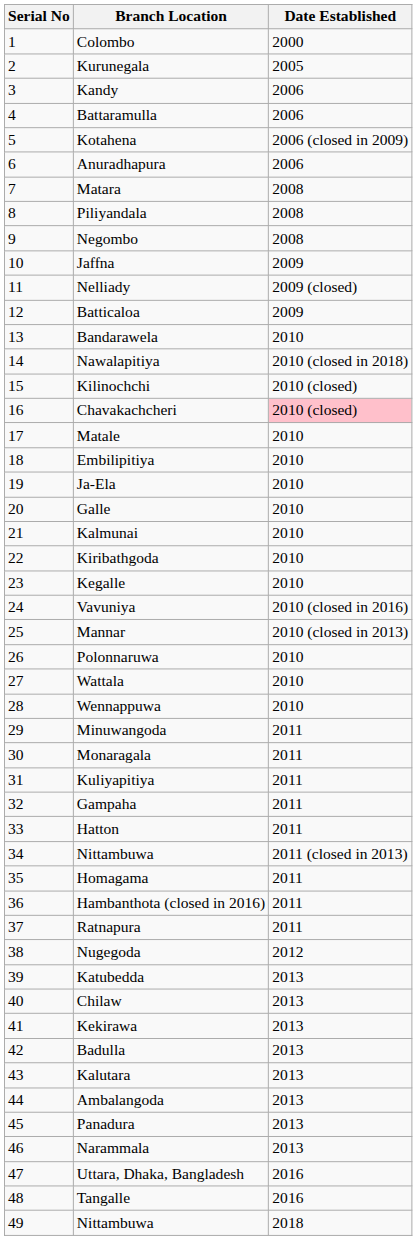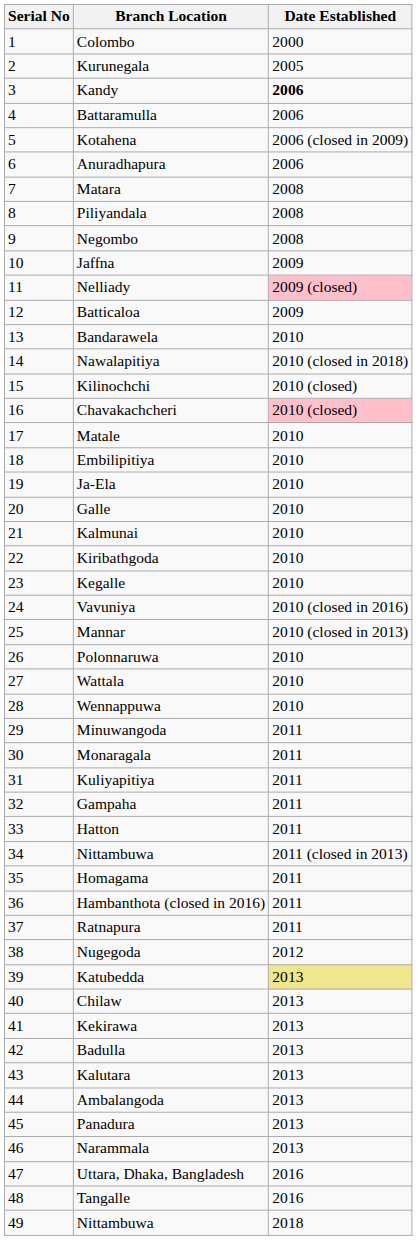(288, 90) normal -> (288, 90) bold
(315, 287) no background -> (315, 287) pink background
(288, 976) no background -> (288, 976) khaki background
